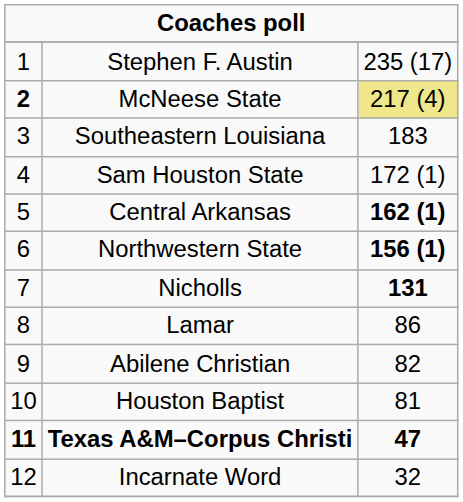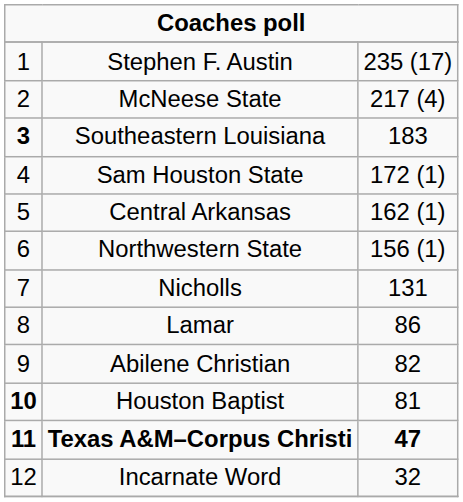(23, 99) bold -> (23, 99) normal
(408, 99) khaki background -> (408, 99) no background
(23, 136) normal -> (23, 136) bold
(408, 212) bold -> (408, 212) normal
(408, 250) bold -> (408, 250) normal
(408, 288) bold -> (408, 288) normal
(23, 401) normal -> (23, 401) bold
